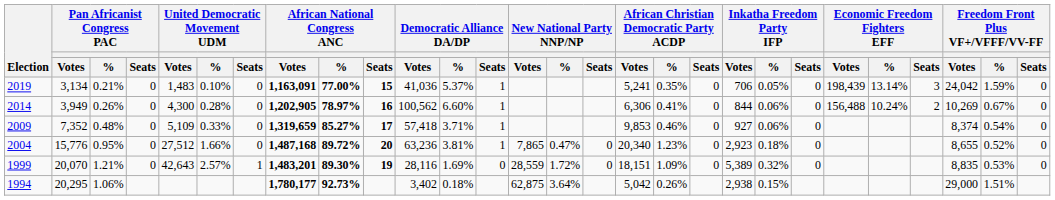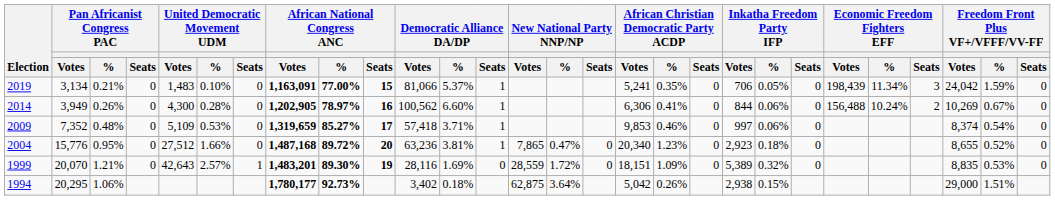(421, 86) 41,036 -> (421, 86) 81,066
(889, 86) 13.14% -> (889, 86) 11.34%
(215, 126) 0.33% -> (215, 126) 0.53%
(743, 126) 927 -> (743, 126) 997
